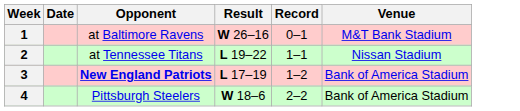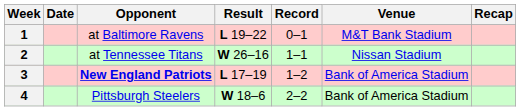+ column: (494, 14)
(243, 34) W 26–16 -> (243, 34) L 19–22
(243, 55) L 19–22 -> (243, 55) W 26–16
